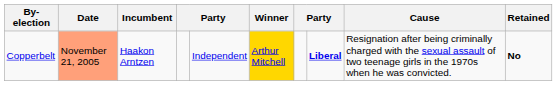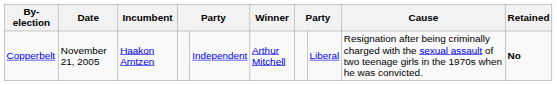(84, 55) lightsalmon background -> (84, 55) no background
(268, 55) gold background -> (269, 55) no background
(325, 55) bold -> (324, 55) normal
